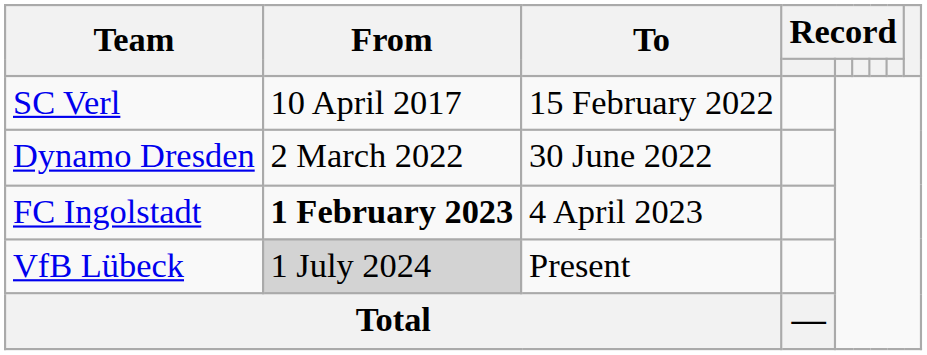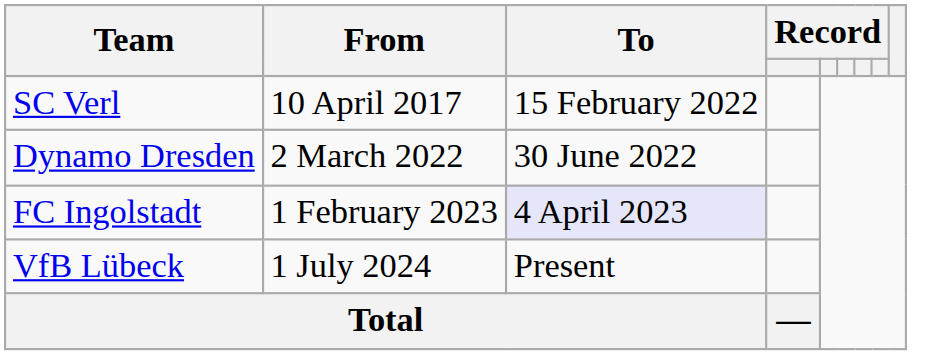(392, 211) bold -> (384, 211) normal
(616, 211) no background -> (601, 211) lavender background
(351, 265) lightgrey background -> (351, 265) no background
